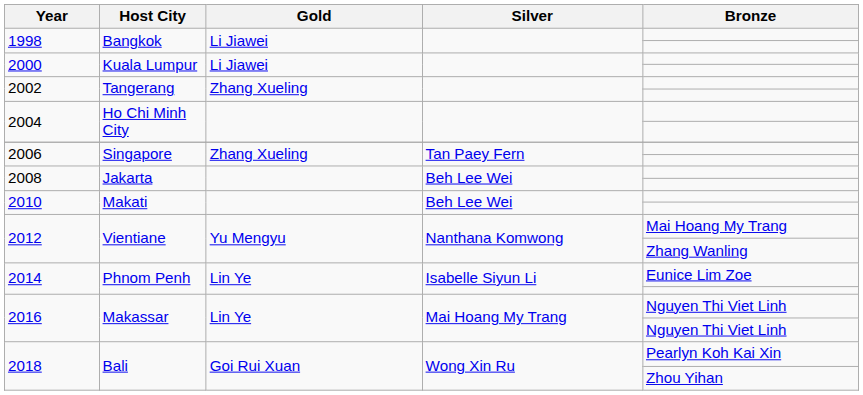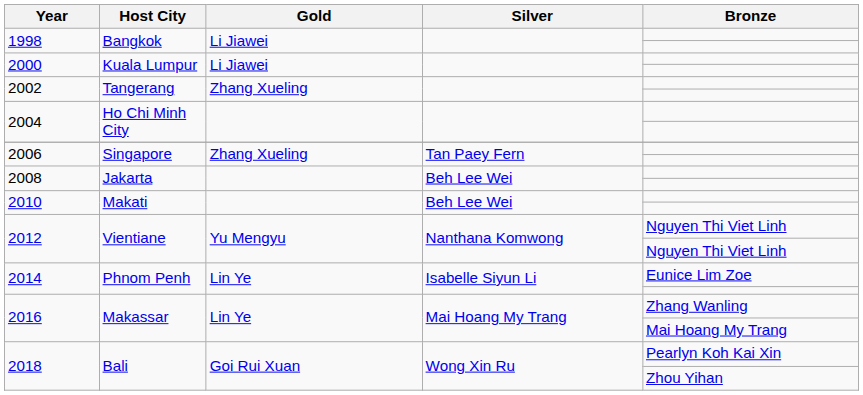(717, 226) Mai Hoang My Trang -> (716, 226) Nguyen Thi Viet Linh
(697, 250) Zhang Wanling -> (716, 250) Nguyen Thi Viet Linh
(716, 305) Nguyen Thi Viet Linh -> (697, 305) Zhang Wanling
(716, 329) Nguyen Thi Viet Linh -> (717, 329) Mai Hoang My Trang
